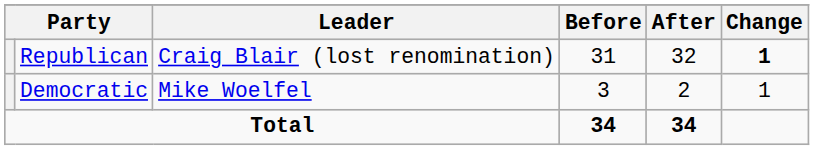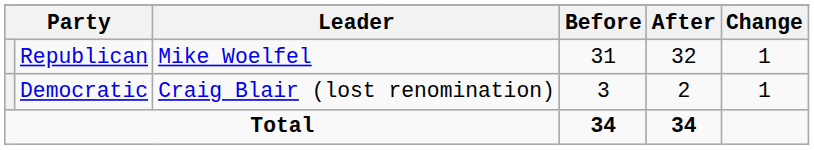(356, 57) Craig Blair (lost renomination) -> (235, 57) Mike Woelfel
(764, 57) bold -> (764, 57) normal
(235, 92) Mike Woelfel -> (356, 92) Craig Blair (lost renomination)
